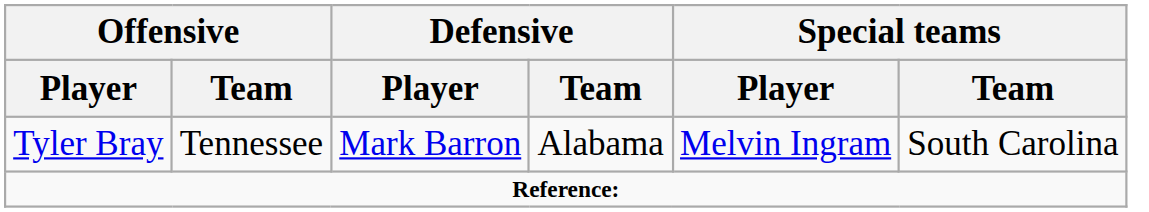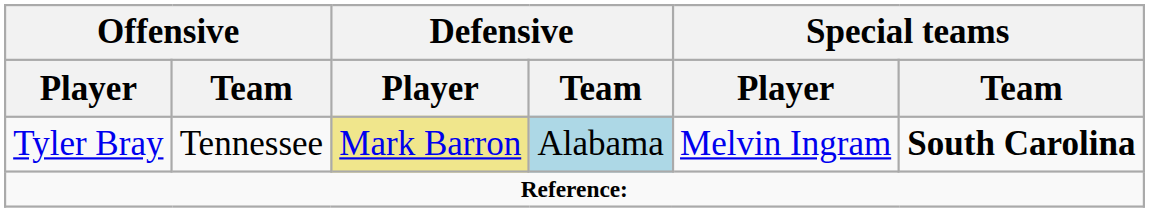(430, 143) no background -> (430, 143) khaki background
(601, 143) no background -> (601, 143) lightblue background
(1013, 143) normal -> (1021, 143) bold
